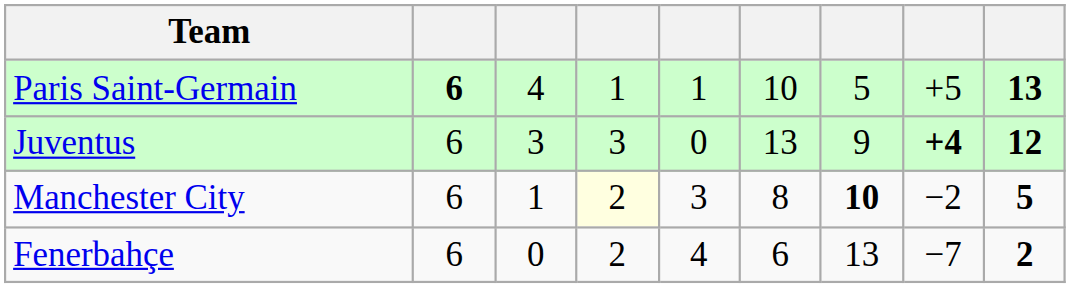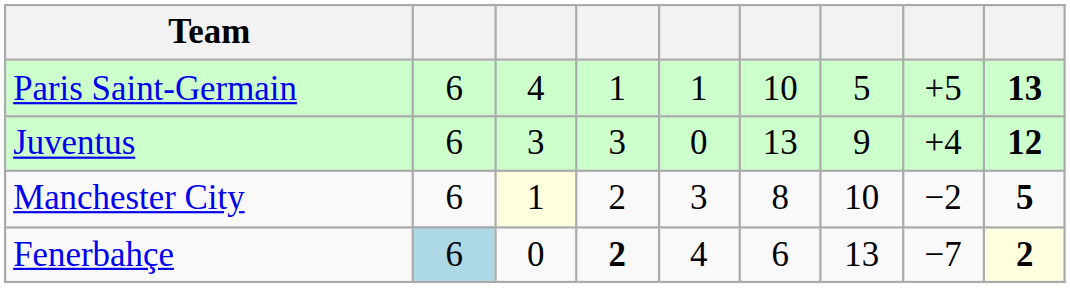(454, 87) bold -> (454, 87) normal
(943, 142) bold -> (943, 142) normal
(536, 198) no background -> (536, 198) lightyellow background
(617, 198) lightyellow background -> (617, 198) no background
(862, 198) bold -> (862, 198) normal
(454, 253) no background -> (454, 253) lightblue background
(617, 253) normal -> (617, 253) bold
(1025, 253) no background -> (1025, 253) lightyellow background
